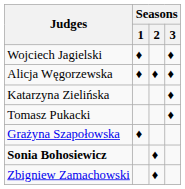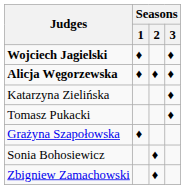(55, 54) normal -> (57, 54) bold
(60, 74) normal -> (62, 74) bold
(57, 154) bold -> (56, 154) normal
